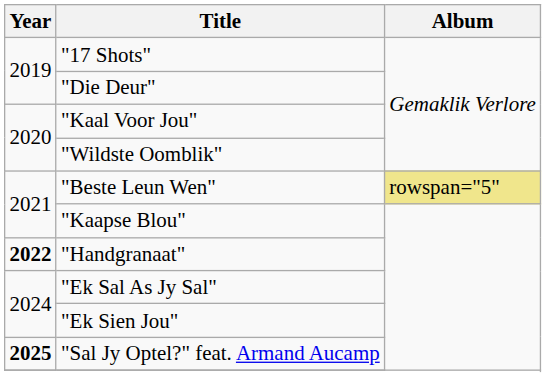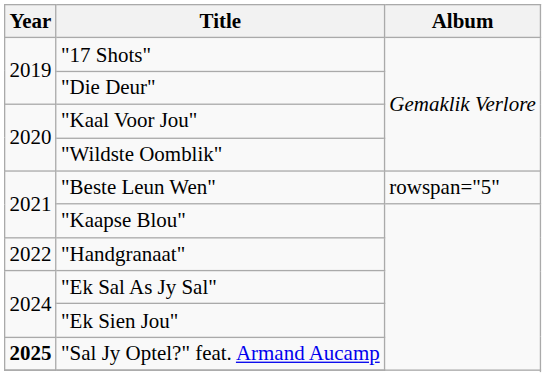(445, 187) khaki background -> (445, 187) no background
(30, 253) bold -> (30, 253) normal
